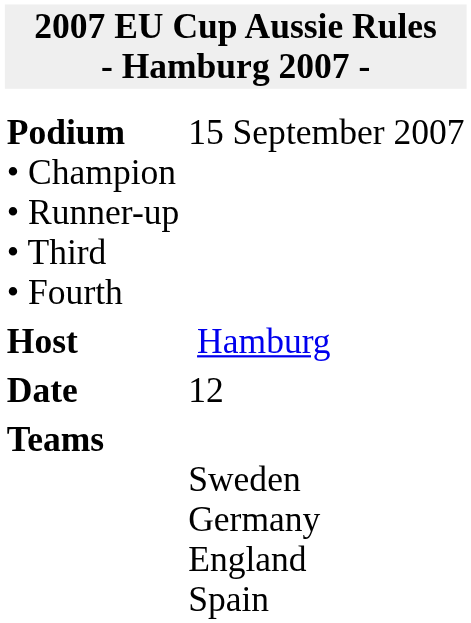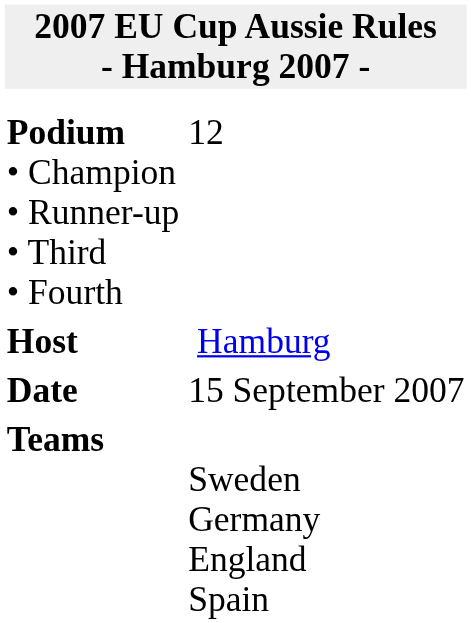(326, 132) 15 September 2007 -> (206, 132) 12
(206, 390) 12 -> (326, 390) 15 September 2007
